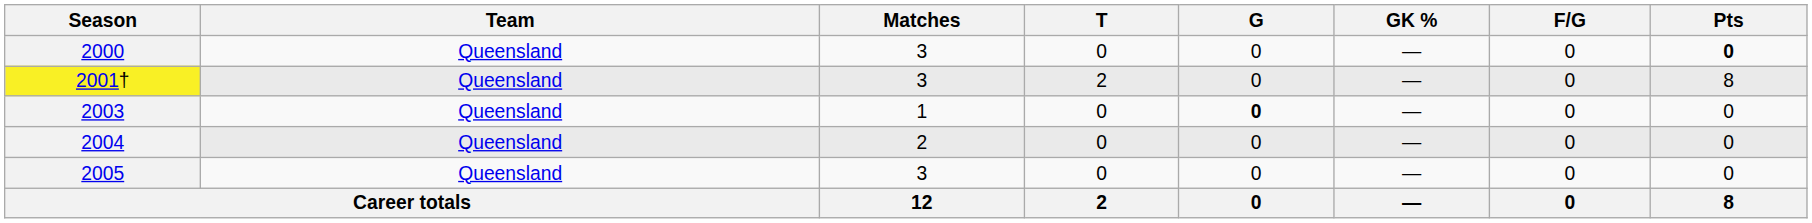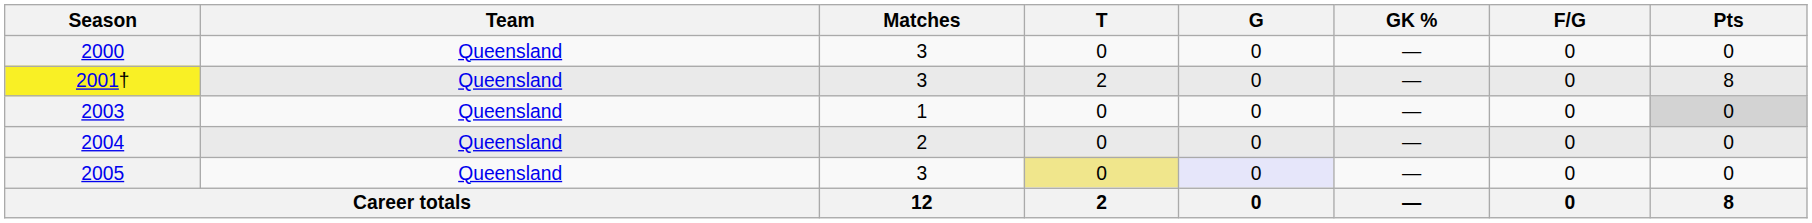(1729, 51) bold -> (1729, 51) normal
(1256, 112) bold -> (1256, 112) normal
(1729, 112) no background -> (1729, 112) lightgrey background
(1102, 173) no background -> (1102, 173) khaki background
(1256, 173) no background -> (1256, 173) lavender background
